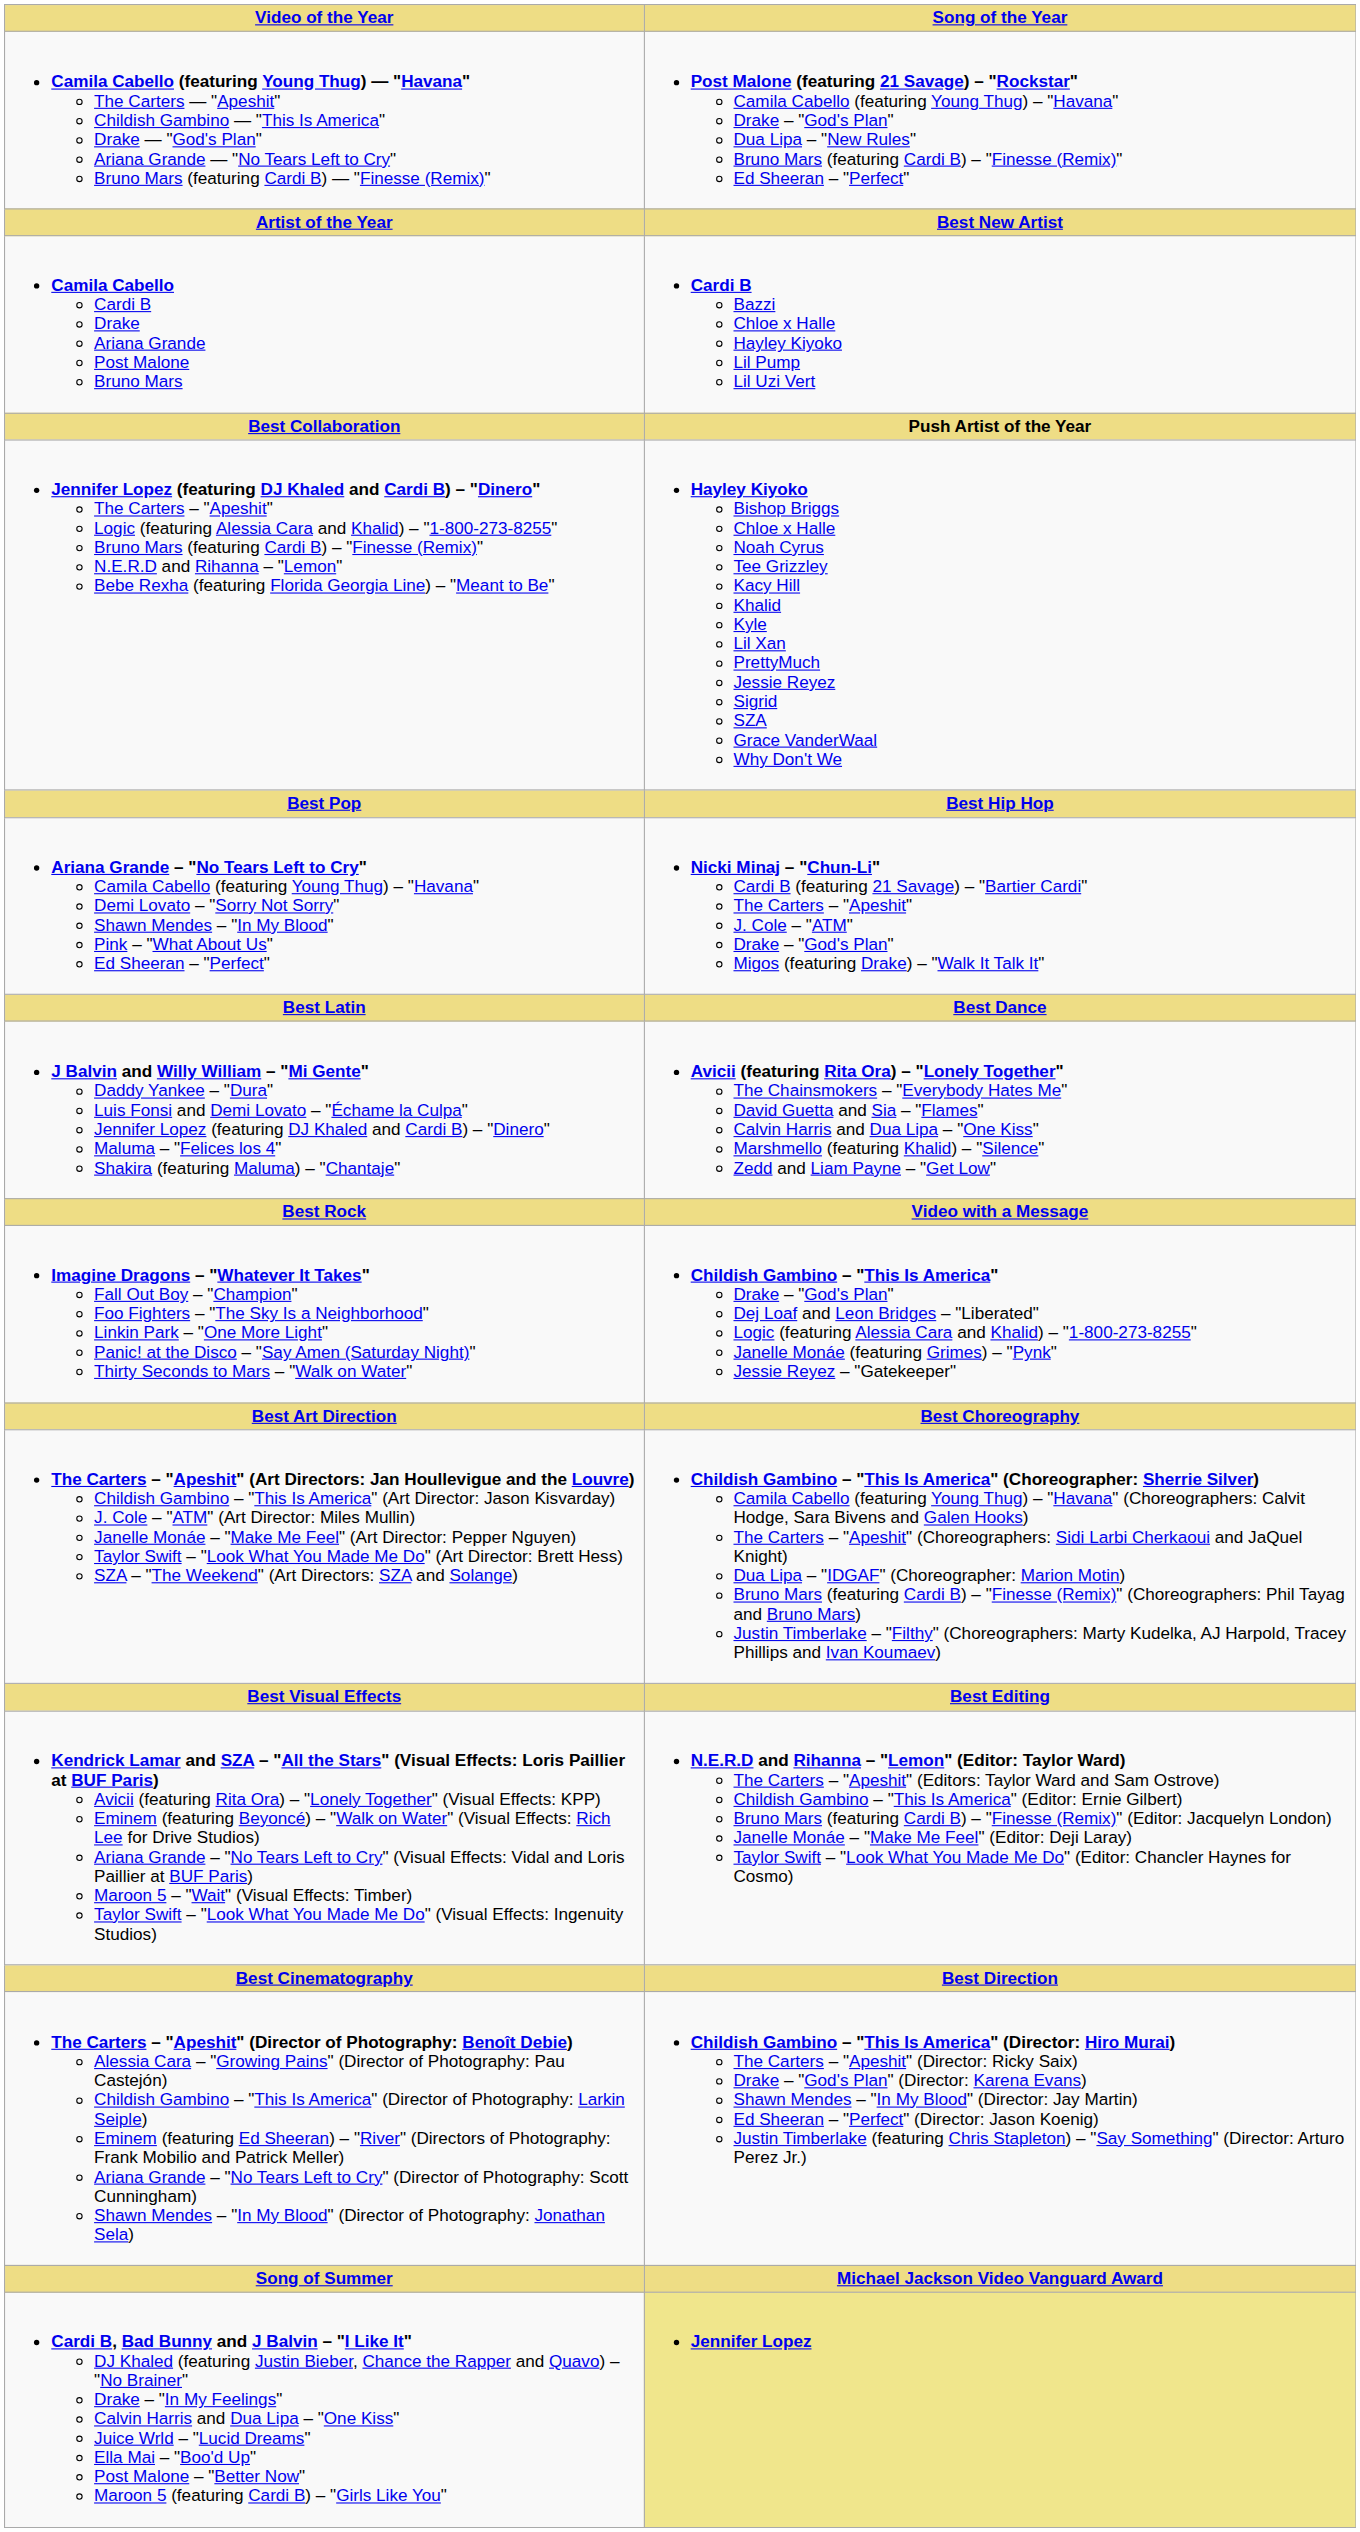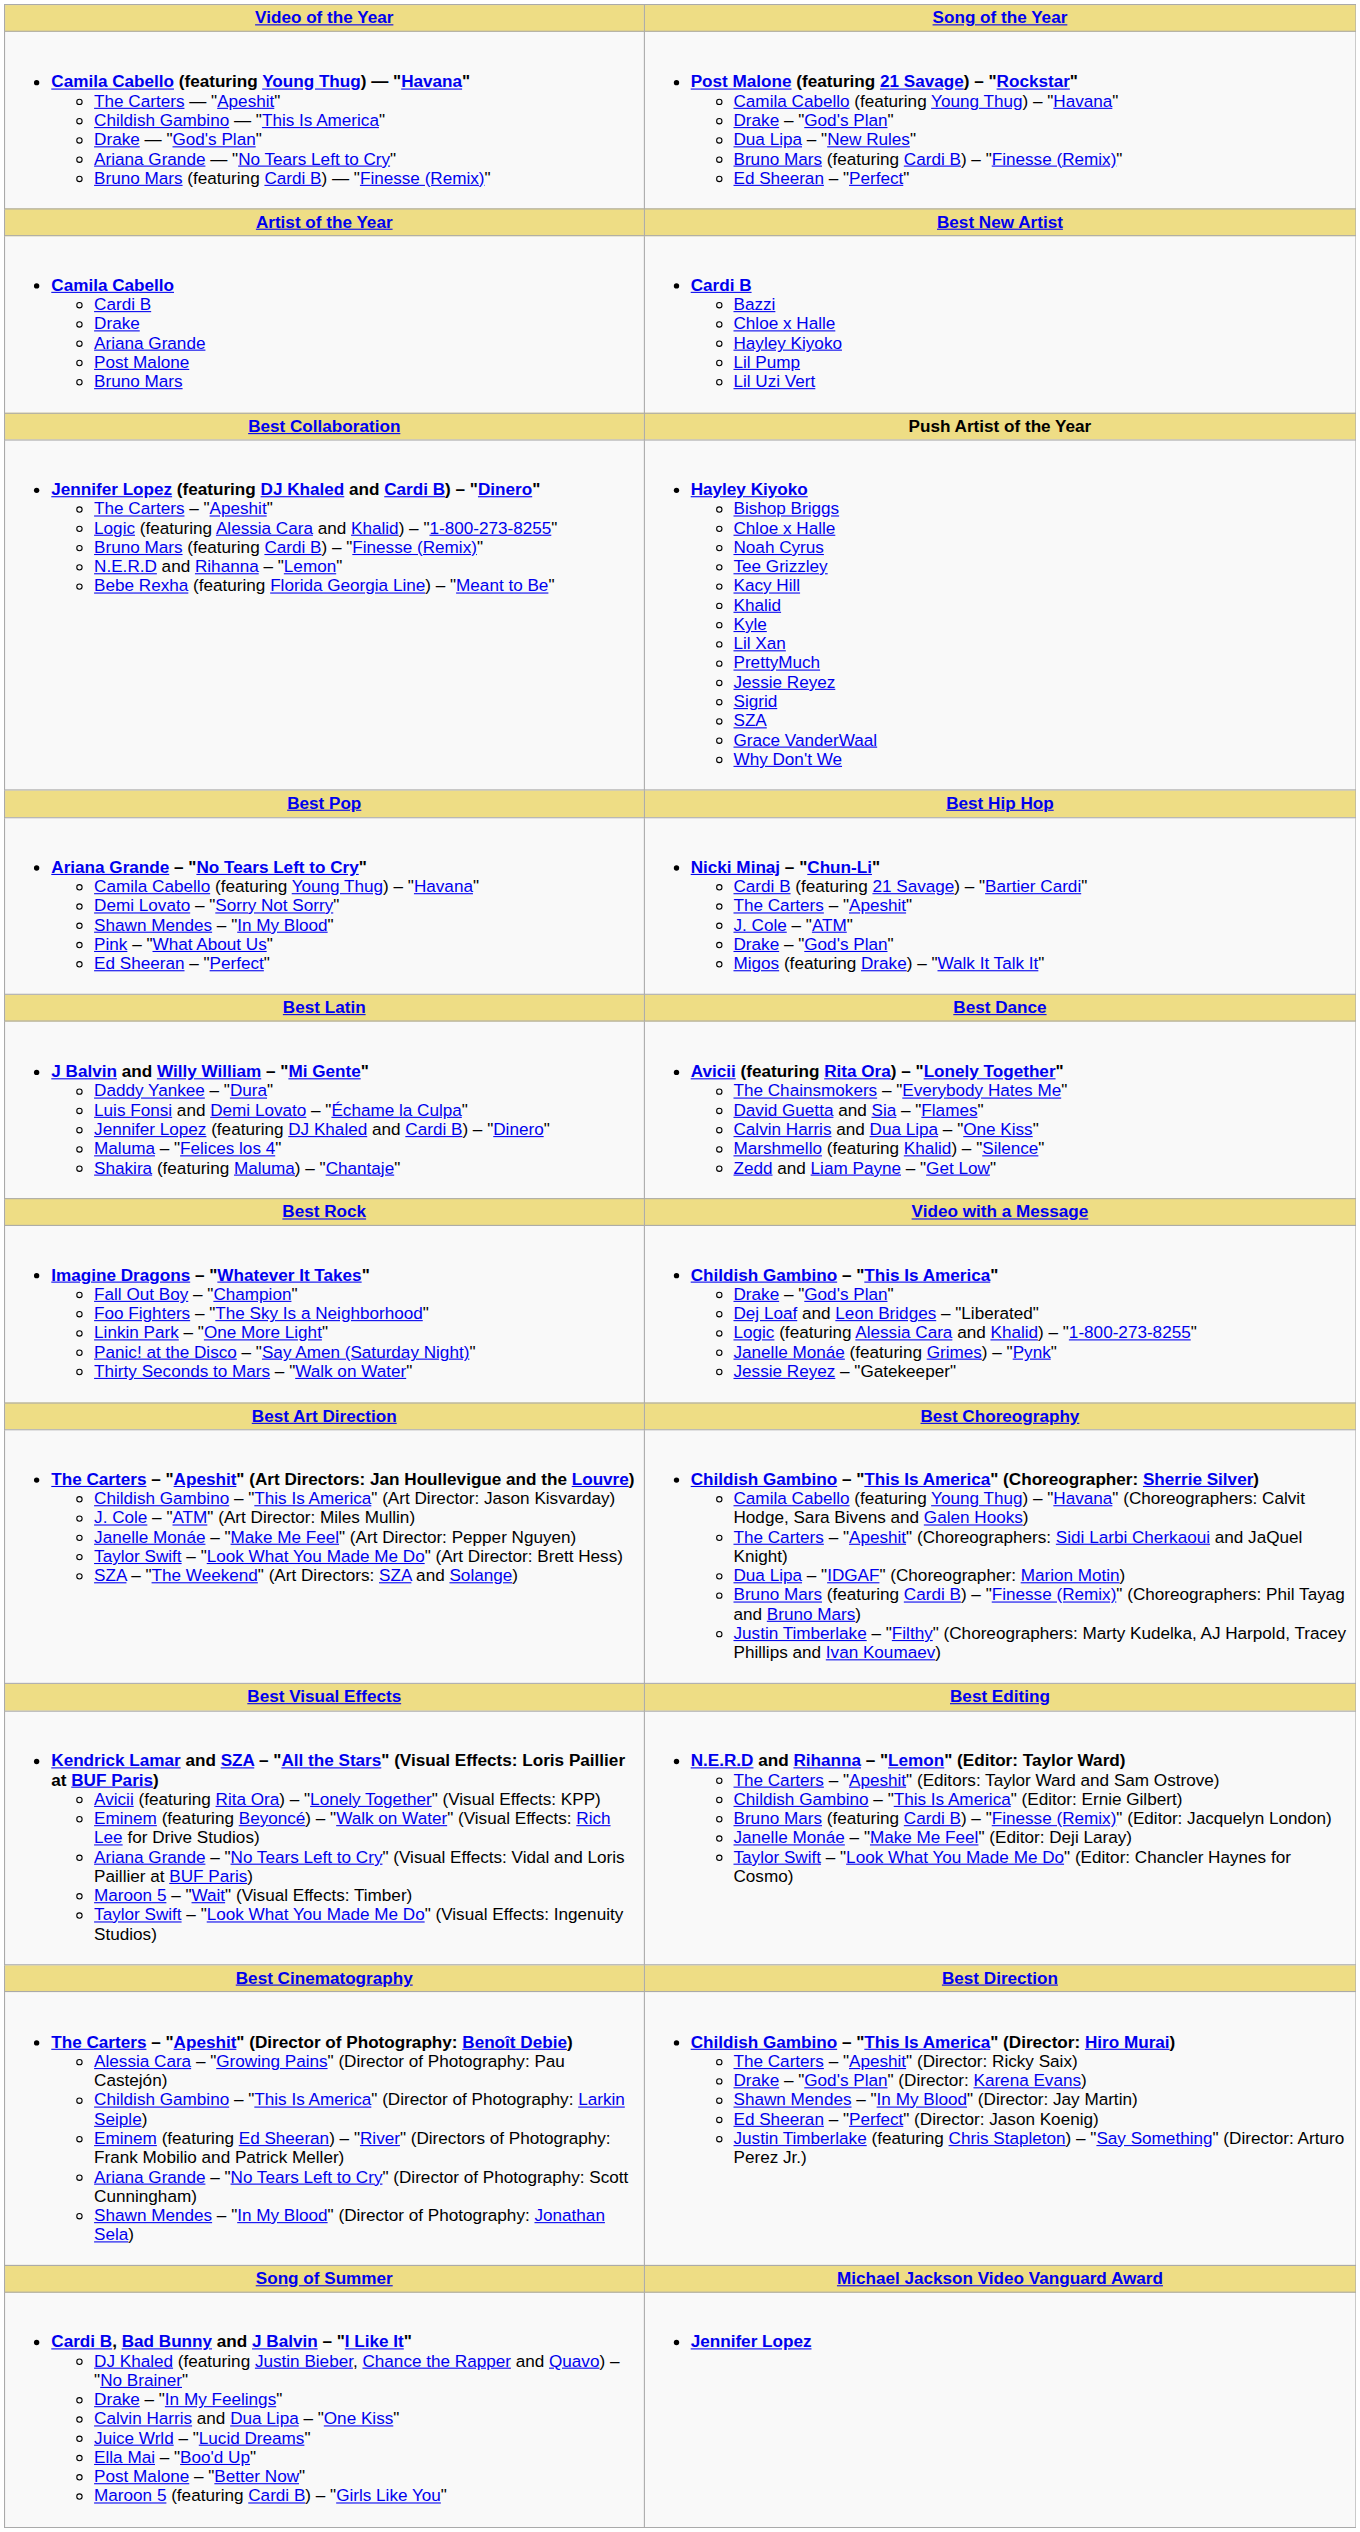(1000, 2342) khaki background -> (1000, 2342) no background
